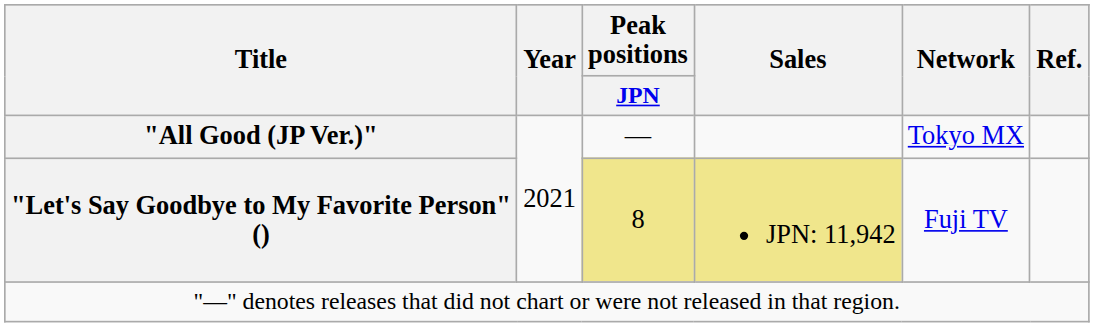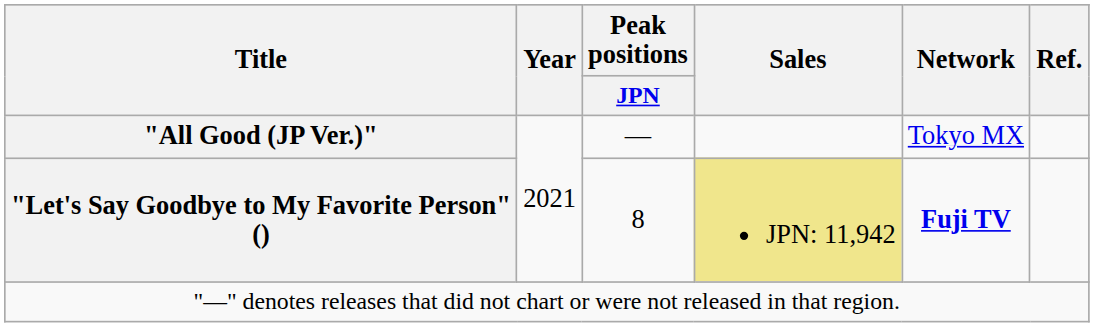(638, 219) khaki background -> (638, 219) no background
(966, 219) normal -> (966, 219) bold
